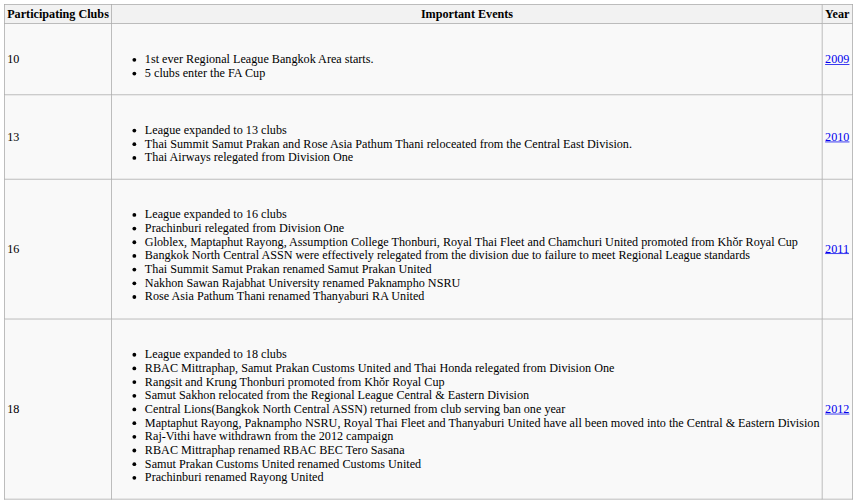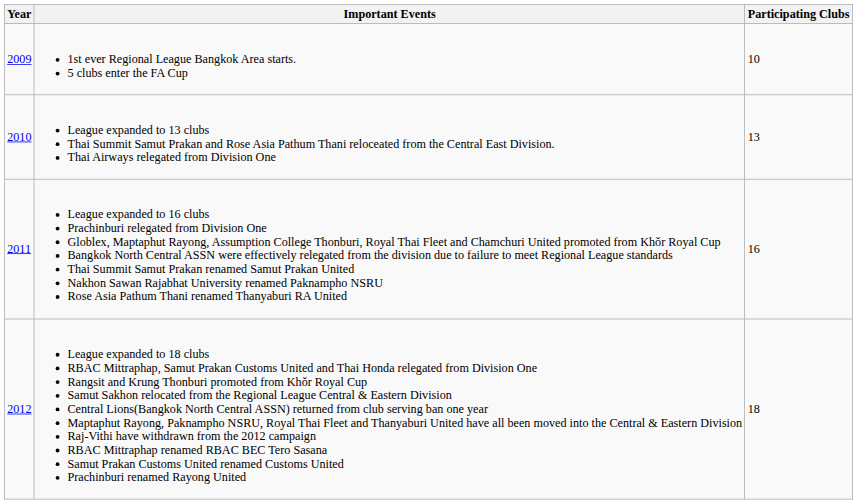columns swapped: (837, 14) <-> (58, 14)
